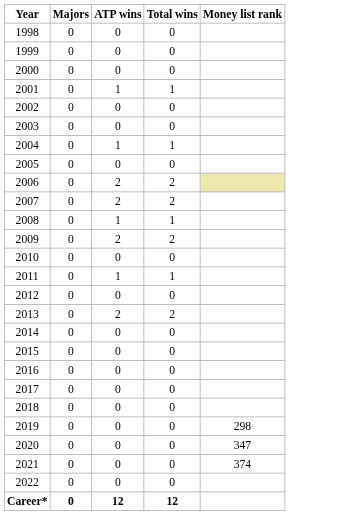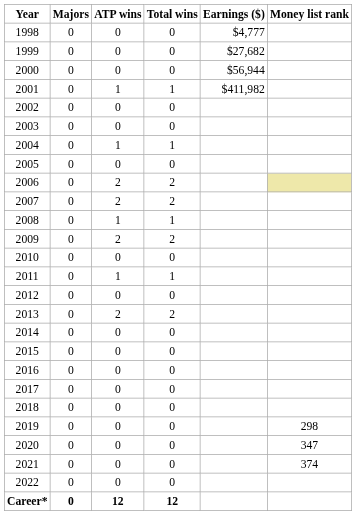+ column: (234, 13)
